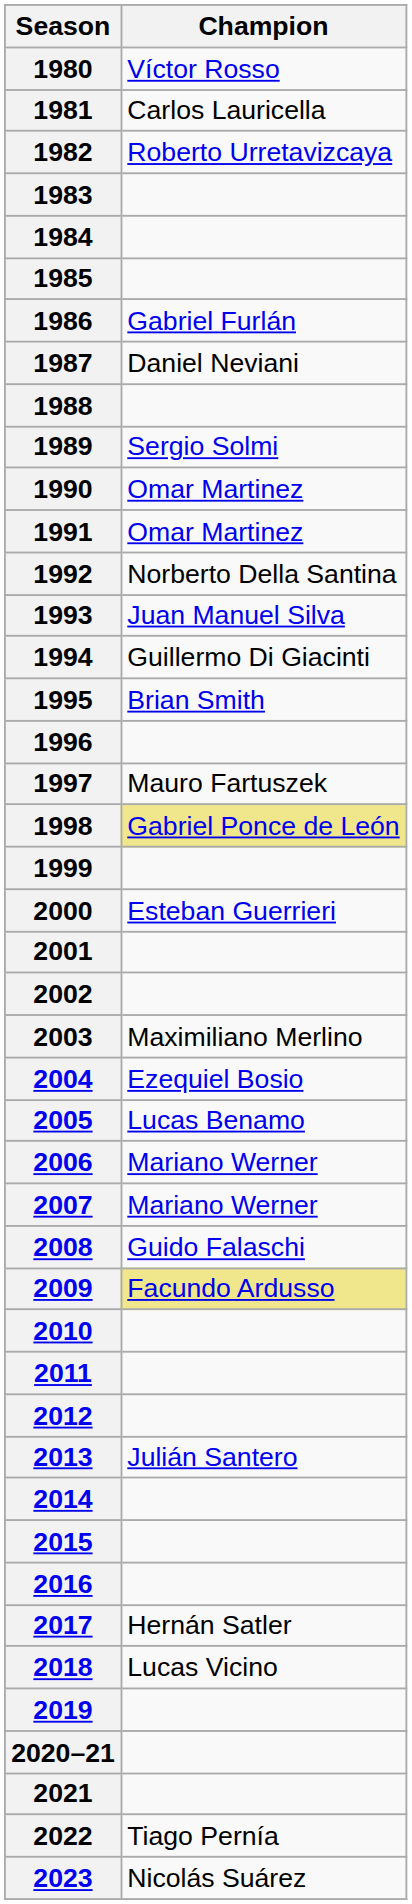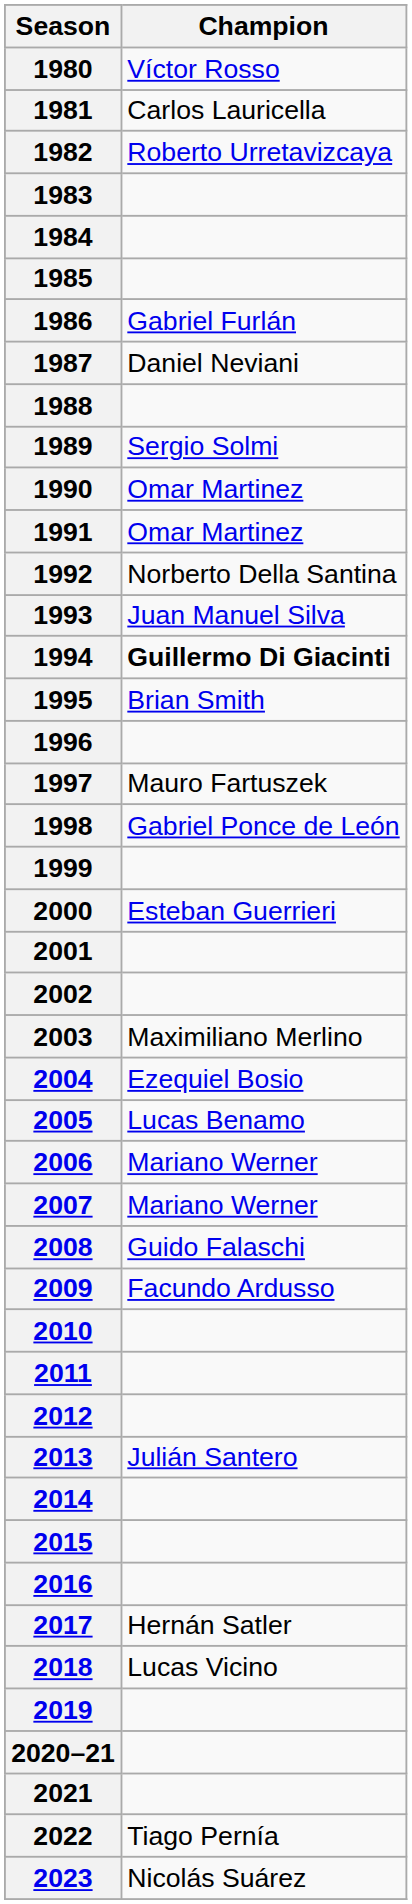(249, 658) normal -> (259, 658) bold
(263, 826) khaki background -> (263, 826) no background
(231, 1289) khaki background -> (231, 1289) no background
